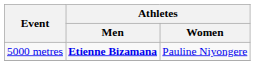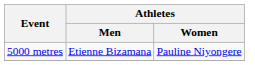(113, 51) bold -> (110, 51) normal
